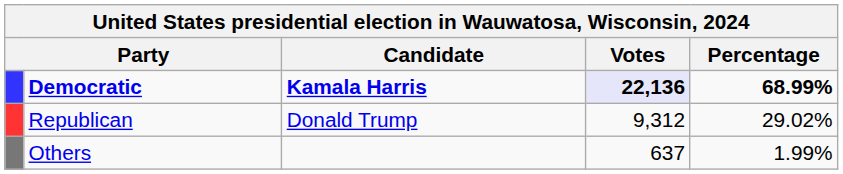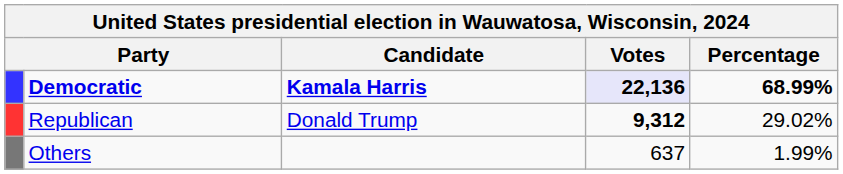(659, 120) normal -> (659, 120) bold
